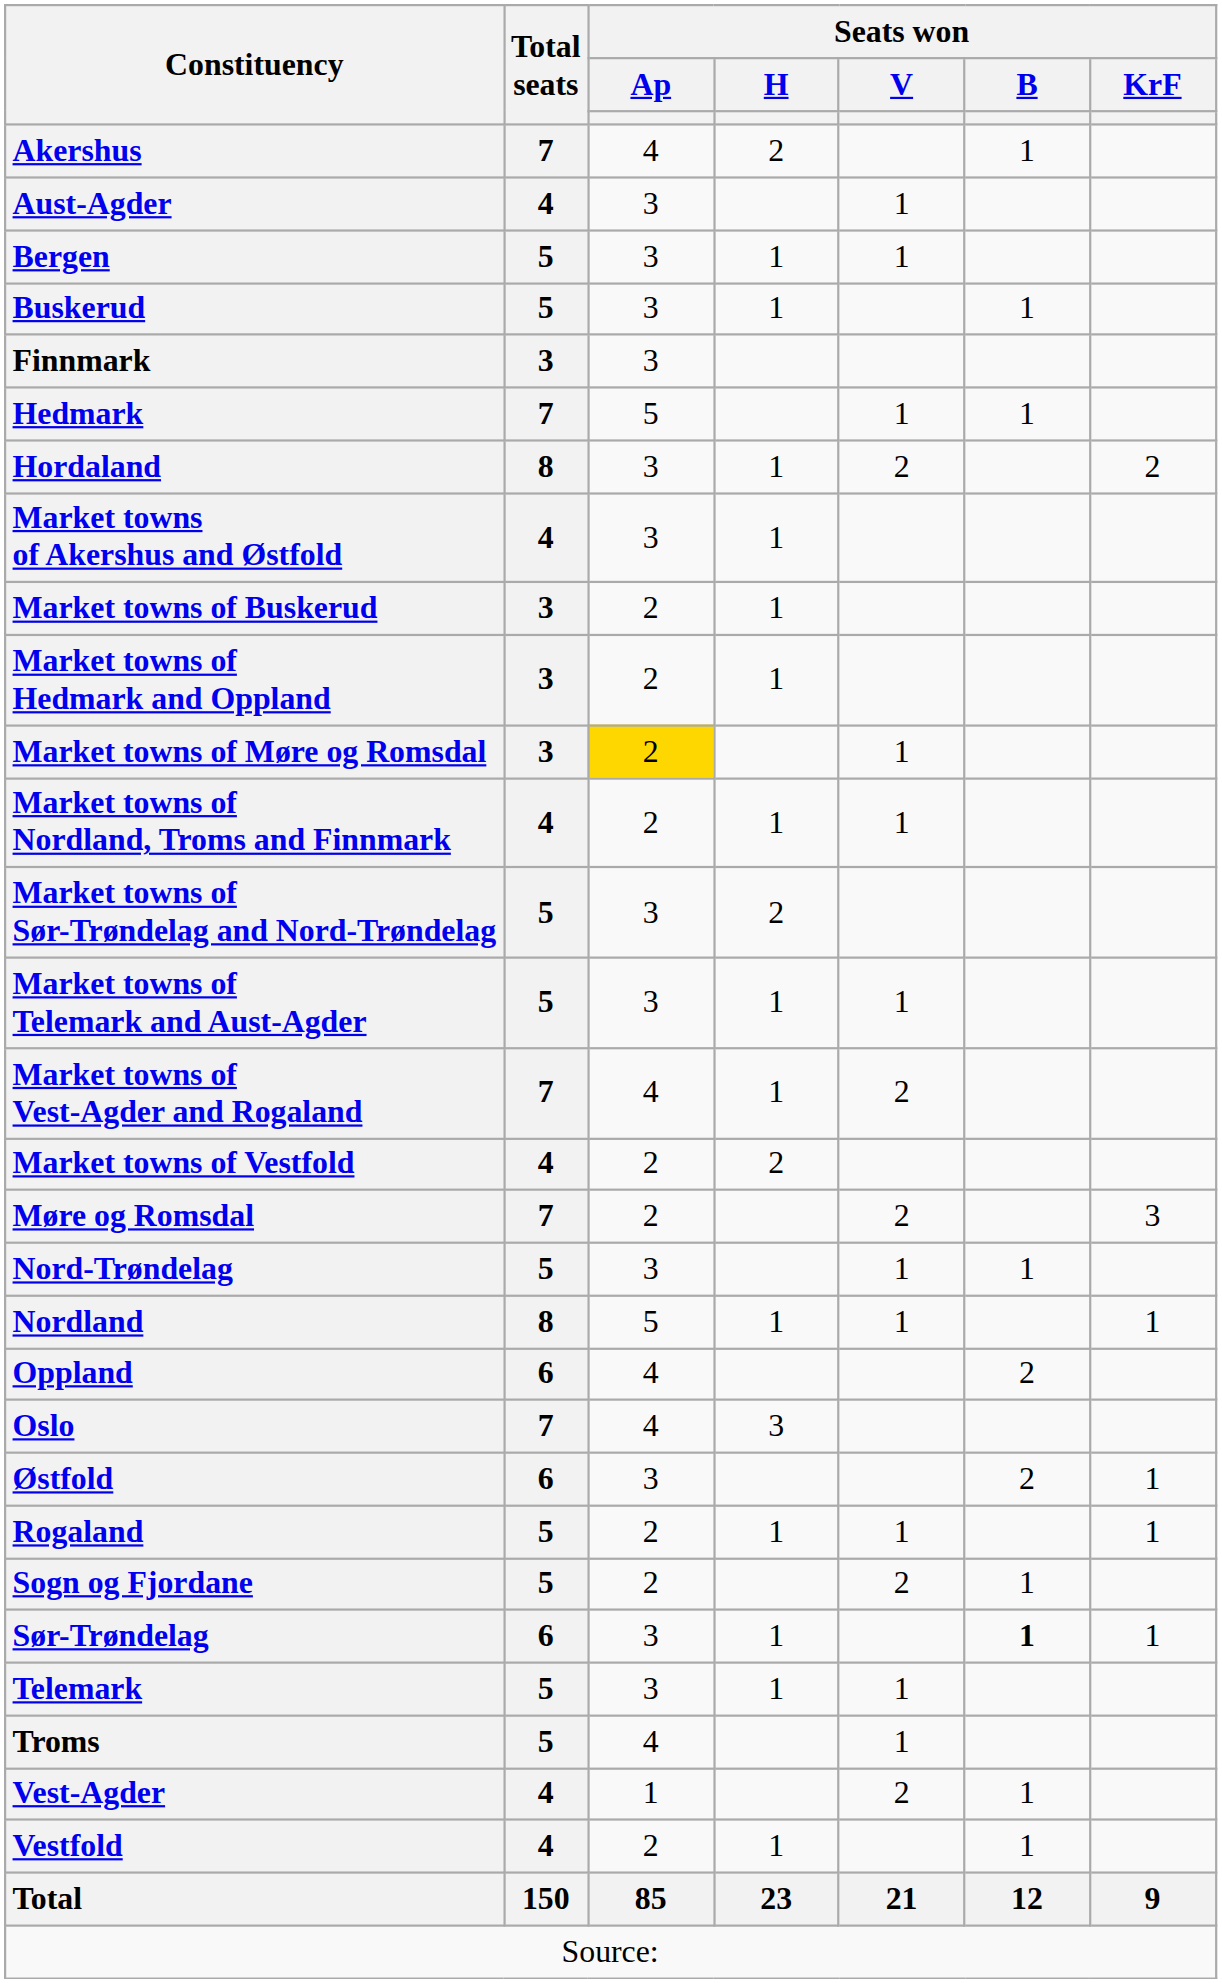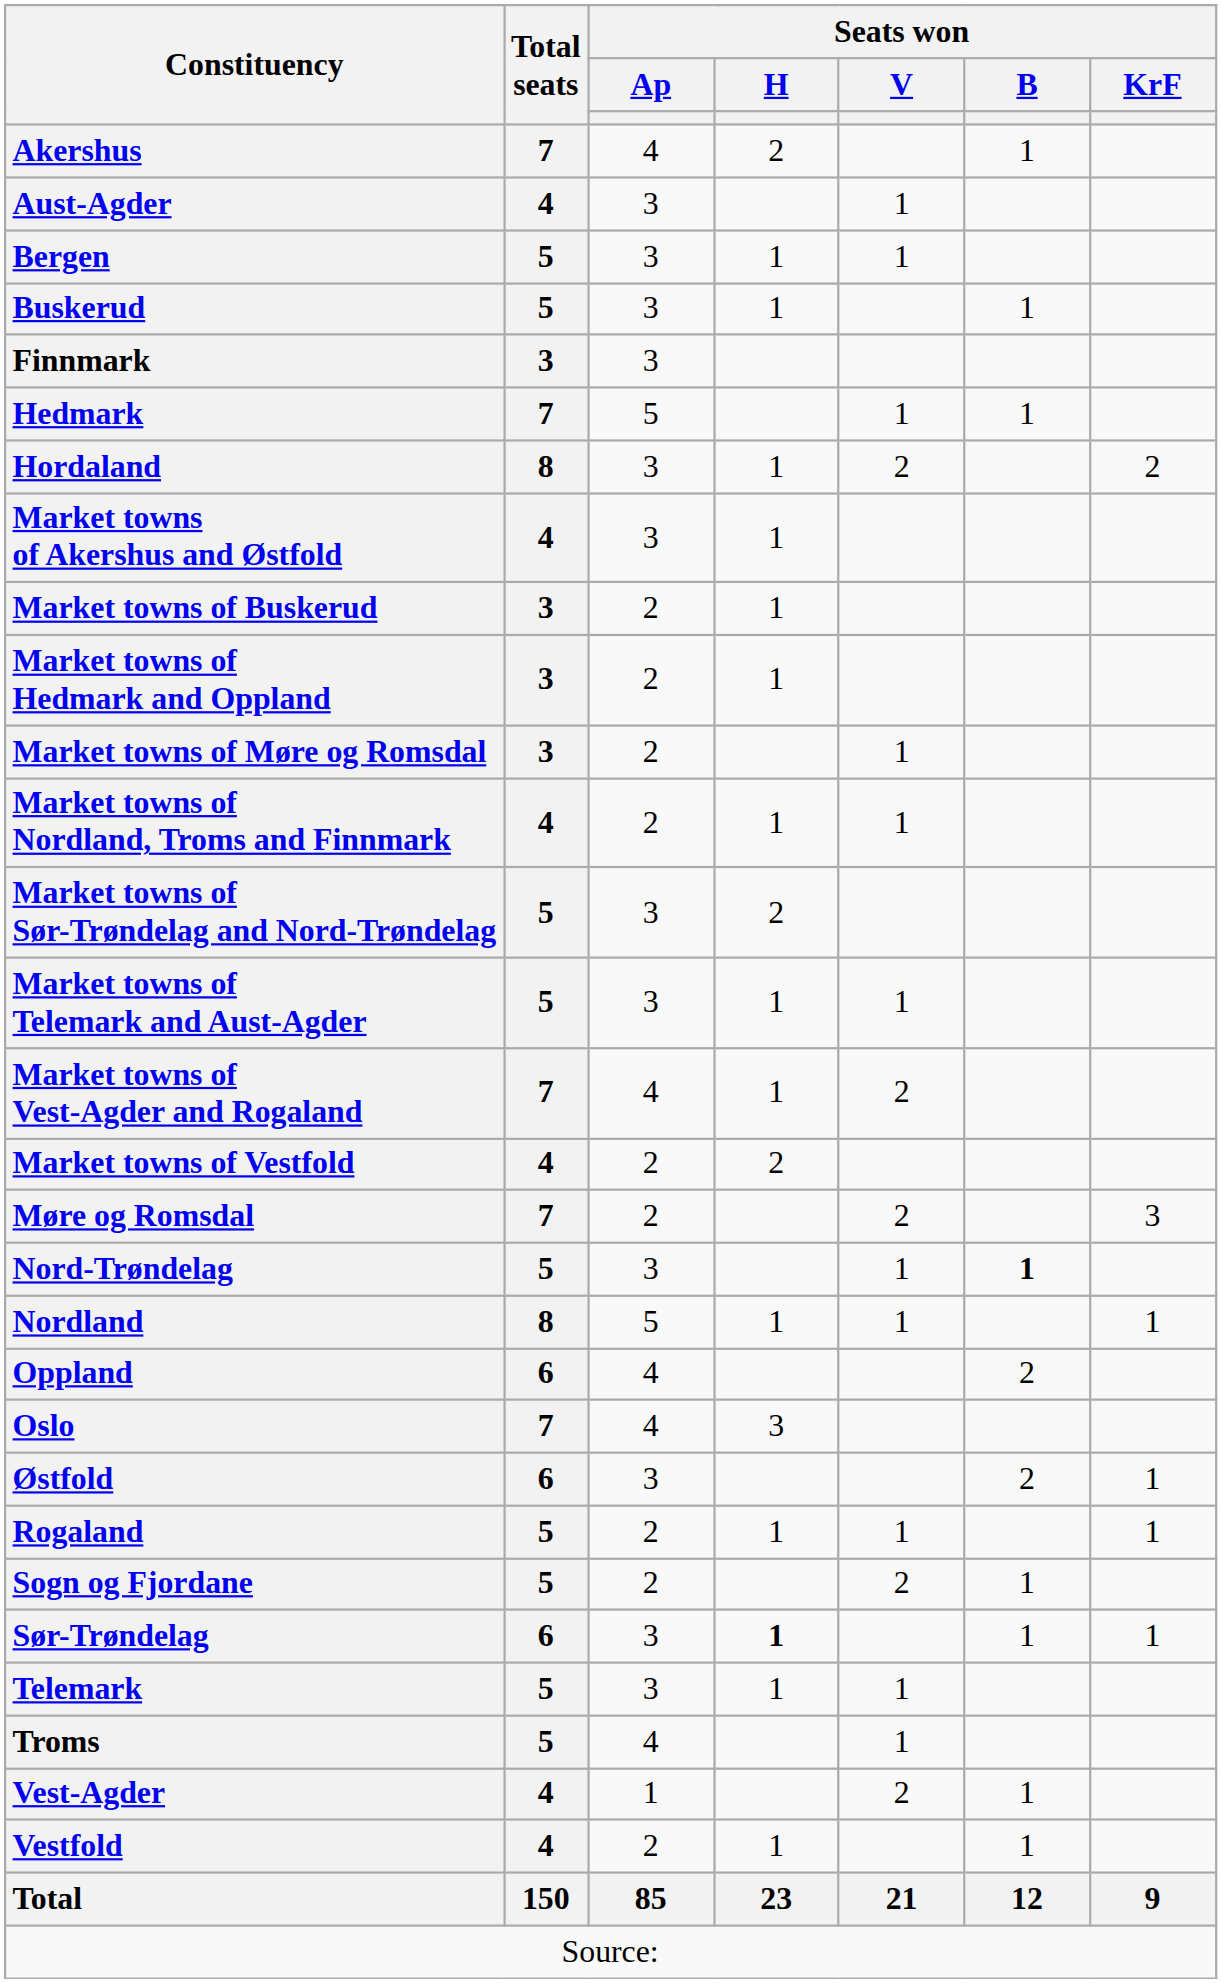(651, 751) gold background -> (651, 751) no background
(1027, 1268) normal -> (1027, 1268) bold
(776, 1636) normal -> (776, 1636) bold
(1027, 1636) bold -> (1027, 1636) normal
